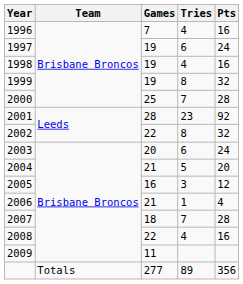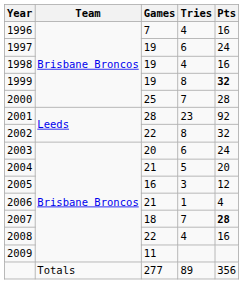(224, 82) normal -> (224, 82) bold
(224, 219) normal -> (224, 219) bold
